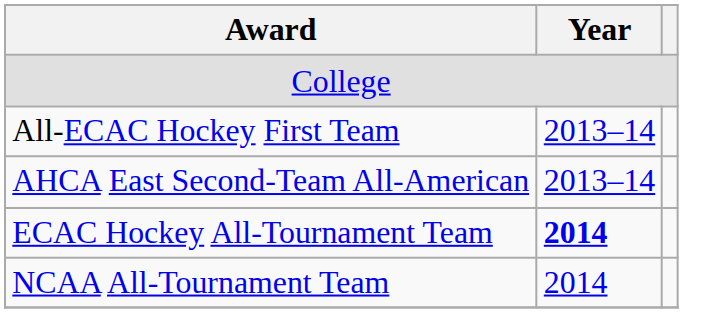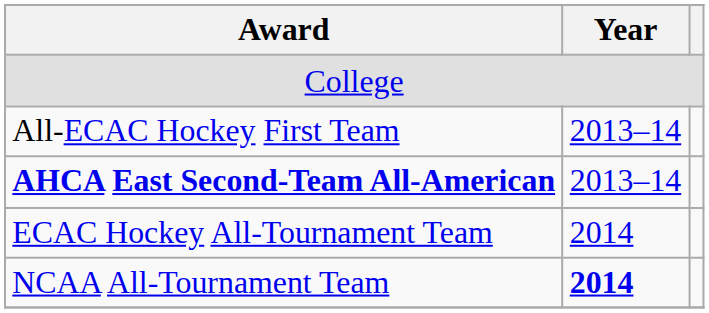(271, 181) normal -> (284, 181) bold
(576, 231) bold -> (602, 231) normal
(576, 282) normal -> (602, 282) bold
